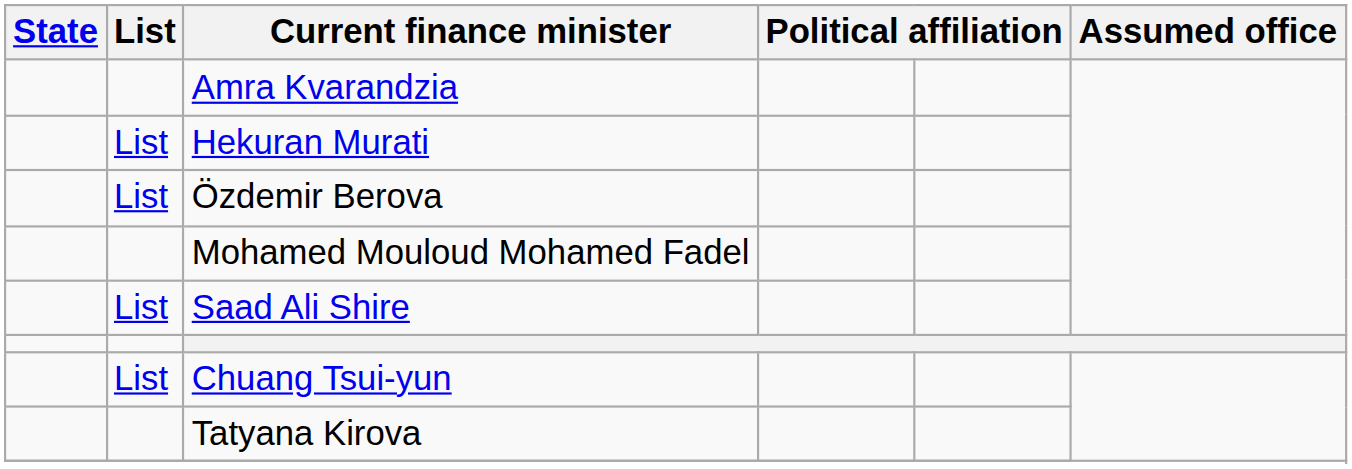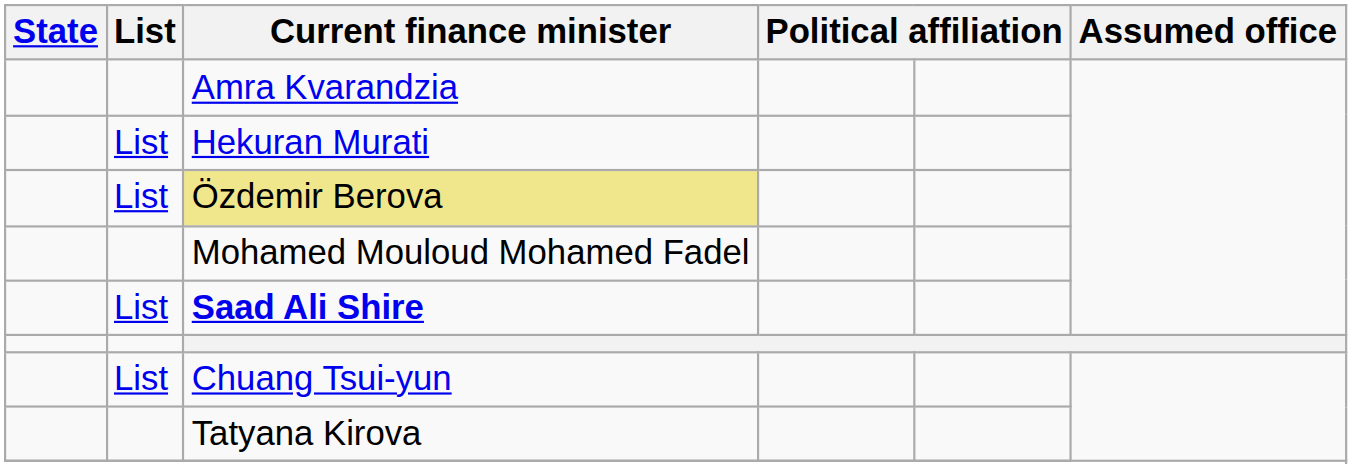(317, 197) no background -> (317, 197) khaki background
(301, 307) normal -> (308, 307) bold
